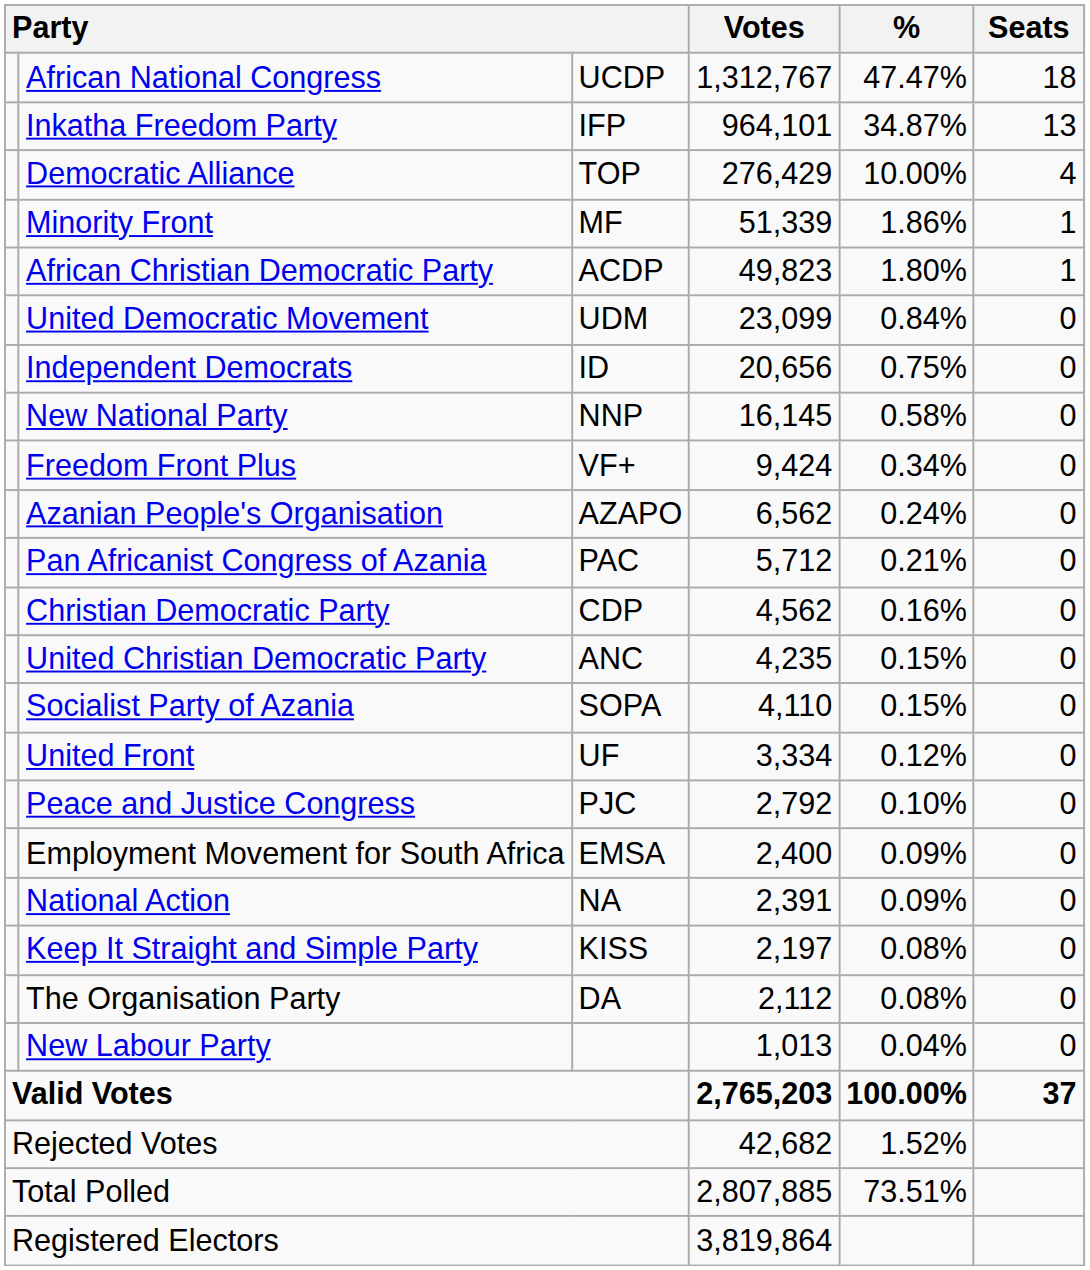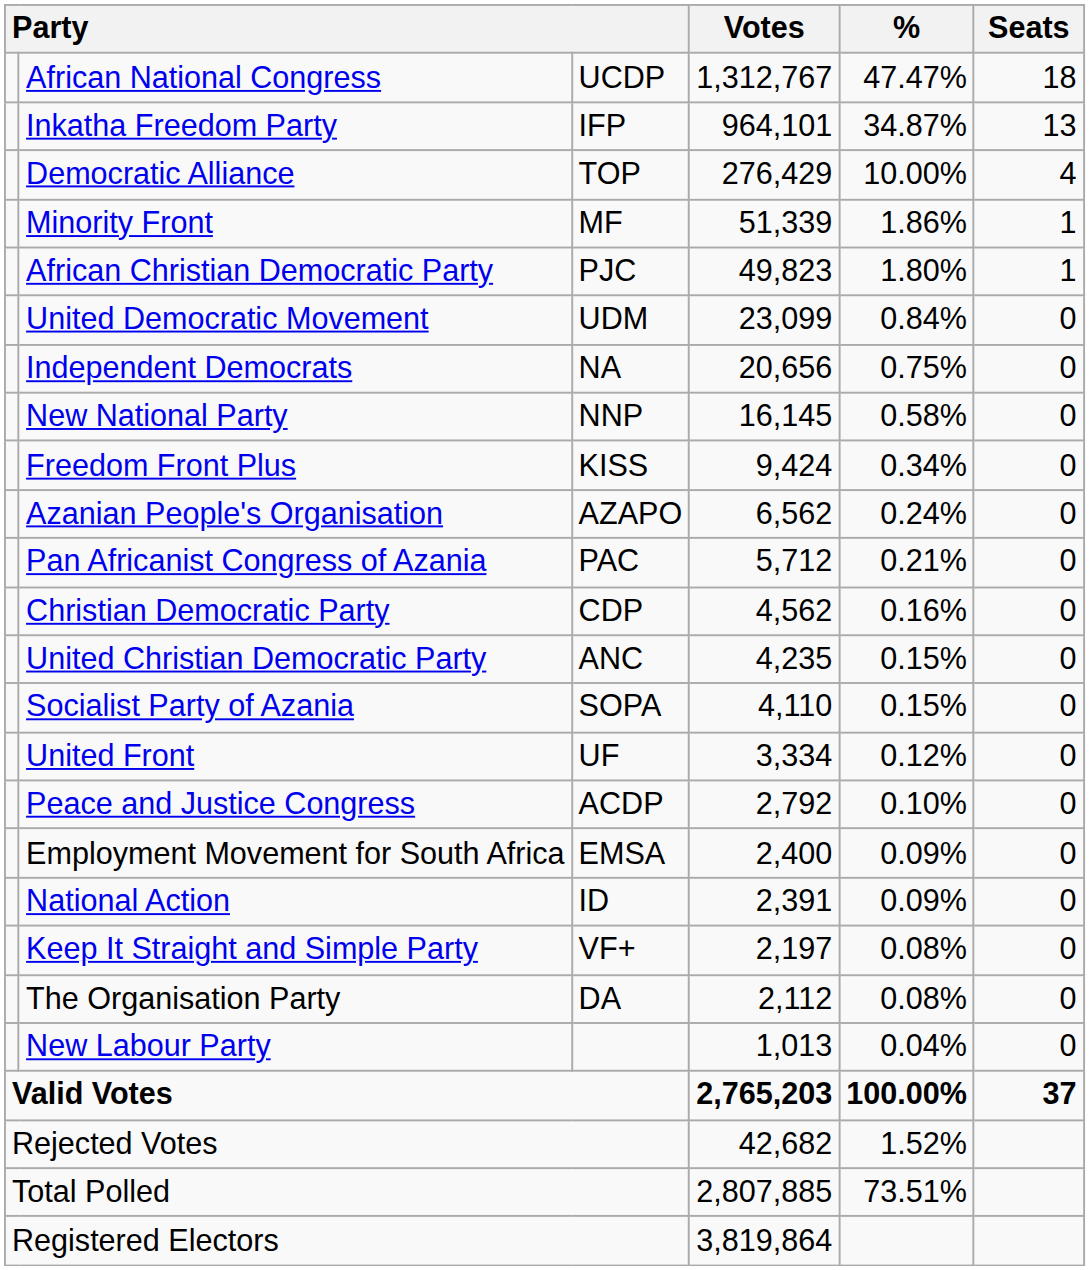(621, 271) ACDP -> (607, 271) PJC
(594, 367) ID -> (600, 367) NA
(607, 464) VF+ -> (613, 464) KISS
(607, 804) PJC -> (621, 804) ACDP
(600, 901) NA -> (594, 901) ID
(613, 949) KISS -> (607, 949) VF+
